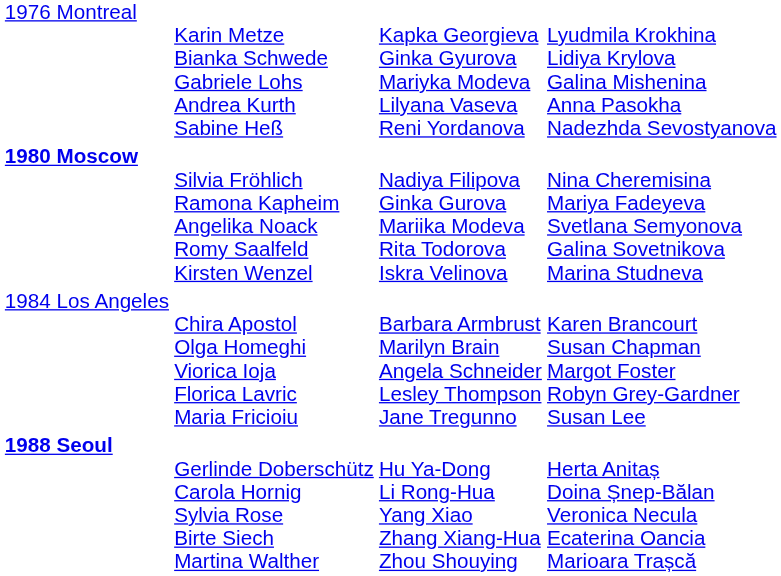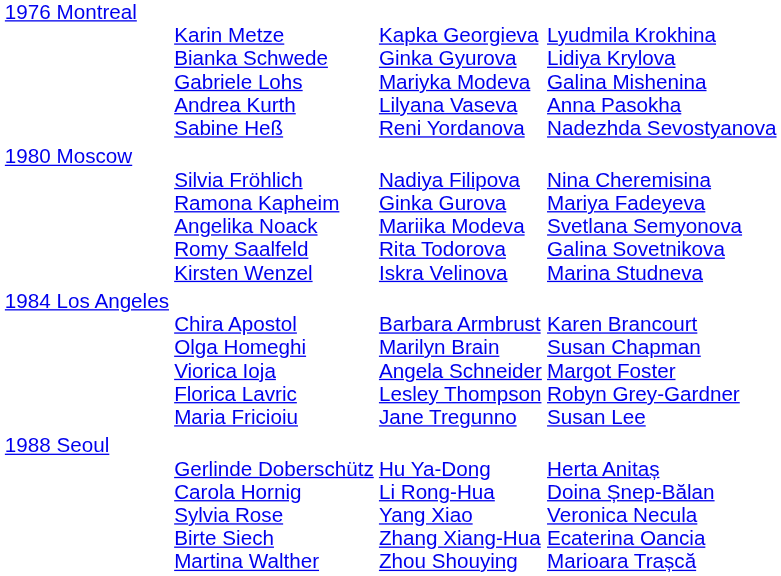(71, 156) bold -> (69, 156) normal
(59, 445) bold -> (57, 445) normal
